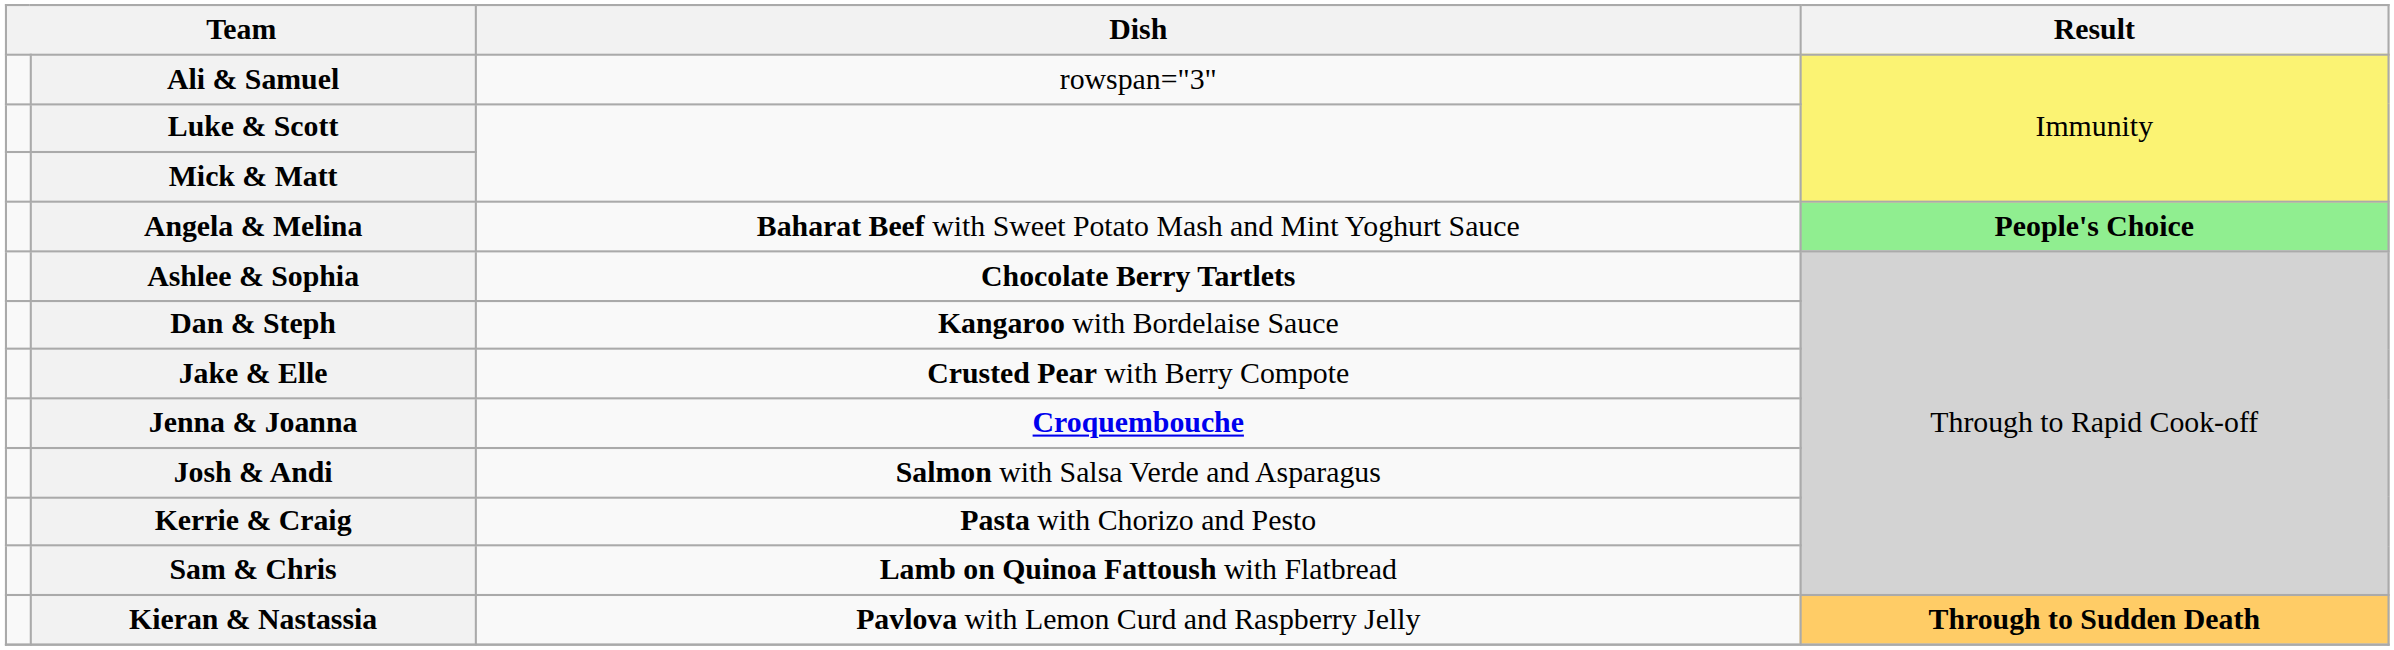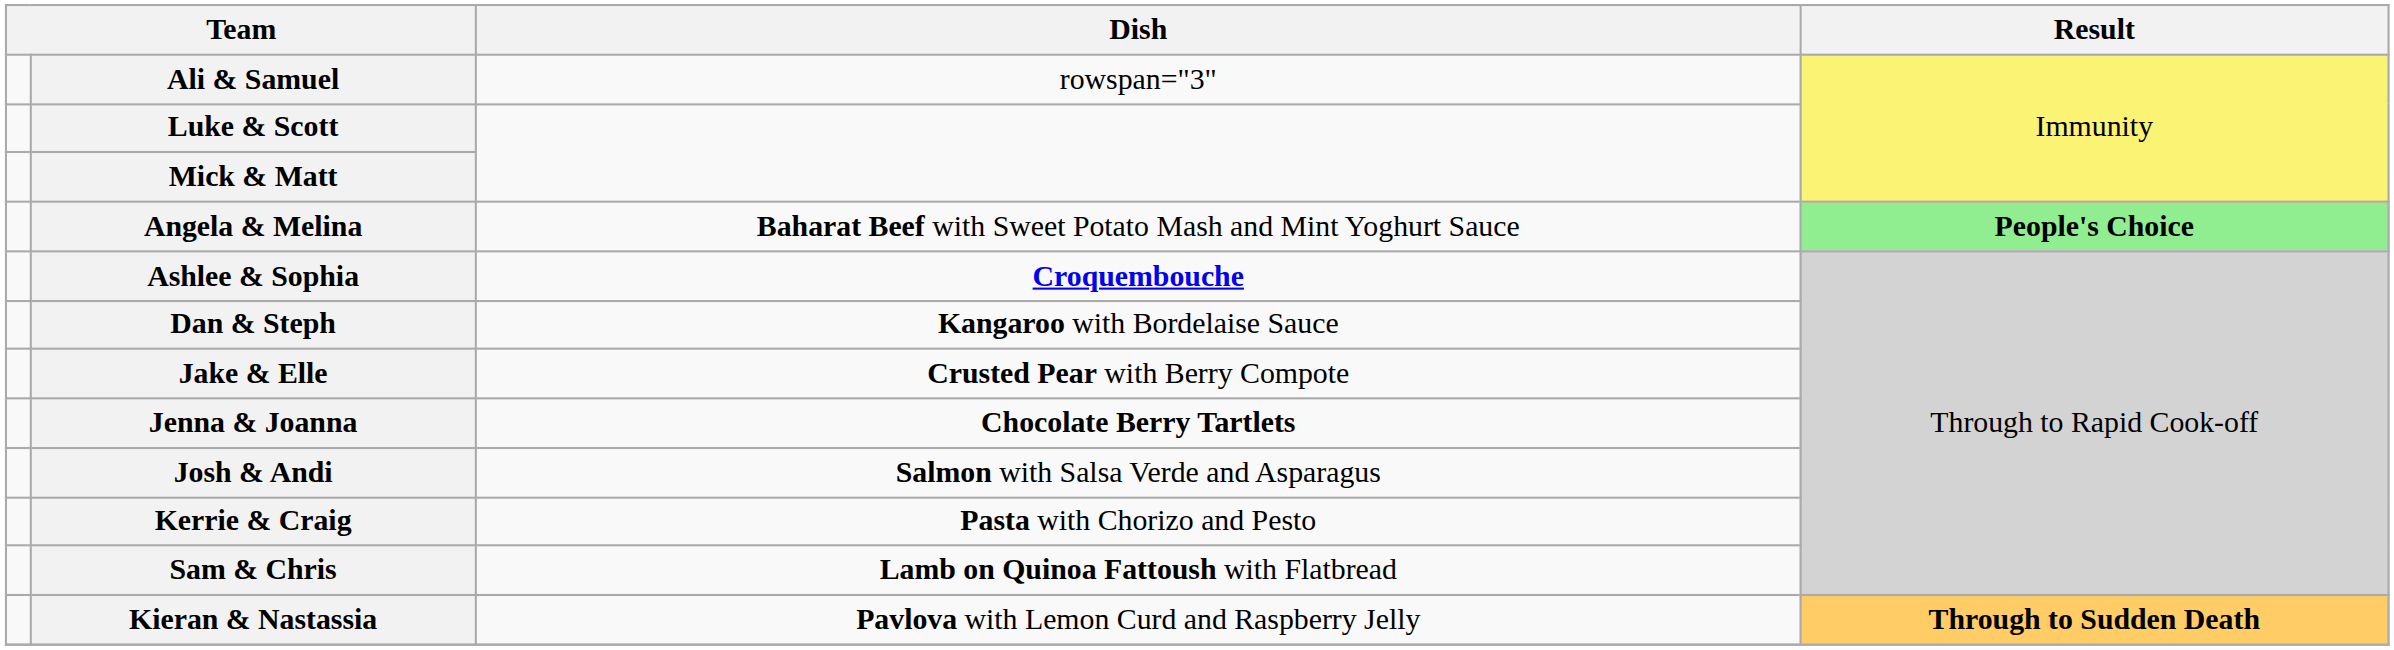(1138, 275) Chocolate Berry Tartlets -> (1138, 275) Croquembouche
(1138, 422) Croquembouche -> (1138, 422) Chocolate Berry Tartlets
